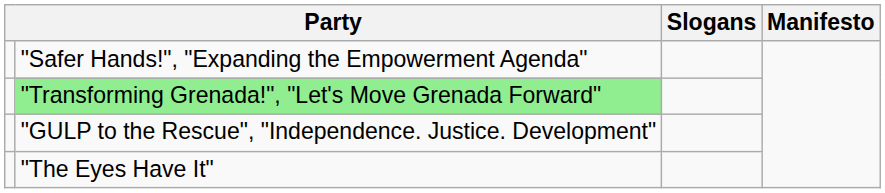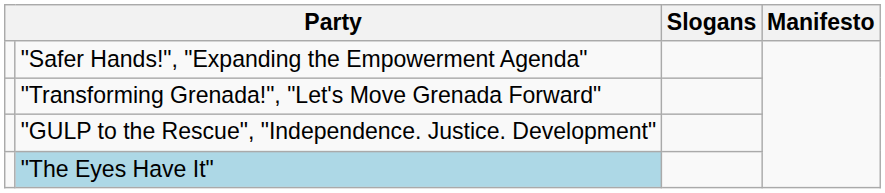(311, 95) lightgreen background -> (311, 95) no background
(117, 168) no background -> (117, 168) lightblue background
